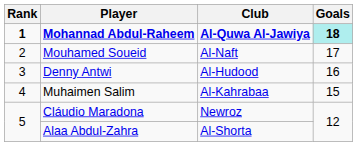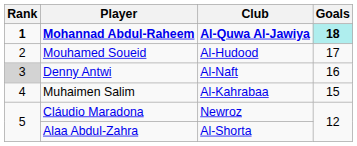(219, 53) Al-Naft -> (229, 53) Al-Hudood
(22, 72) no background -> (22, 72) lightgrey background
(229, 72) Al-Hudood -> (219, 72) Al-Naft
